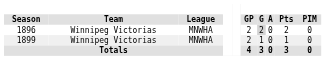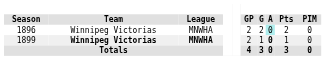(261, 30) lightgrey background -> (261, 30) no background
(270, 30) no background -> (270, 30) paleturquoise background
(113, 40) normal -> (113, 40) bold
(201, 40) normal -> (201, 40) bold
(270, 40) normal -> (270, 40) bold
